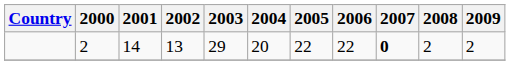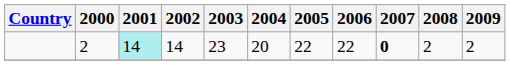(131, 45) no background -> (131, 45) paleturquoise background
(174, 45) 13 -> (174, 45) 14
(217, 45) 29 -> (217, 45) 23
